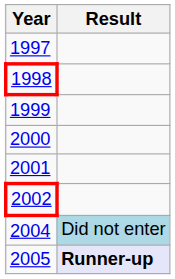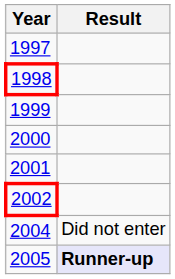(113, 230) lightblue background -> (113, 230) no background
